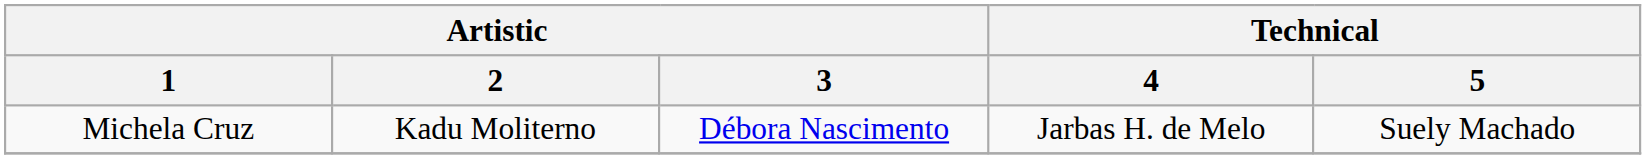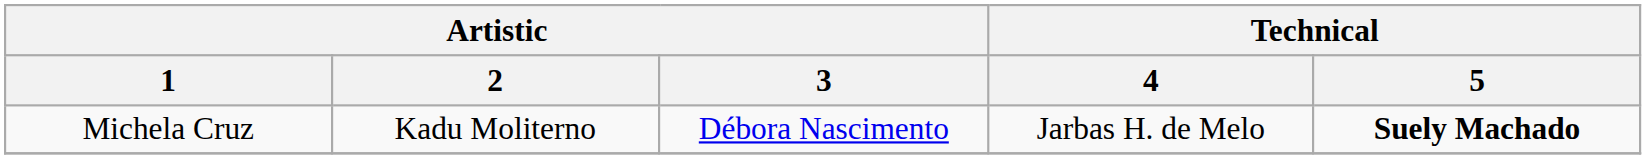(1477, 129) normal -> (1477, 129) bold
